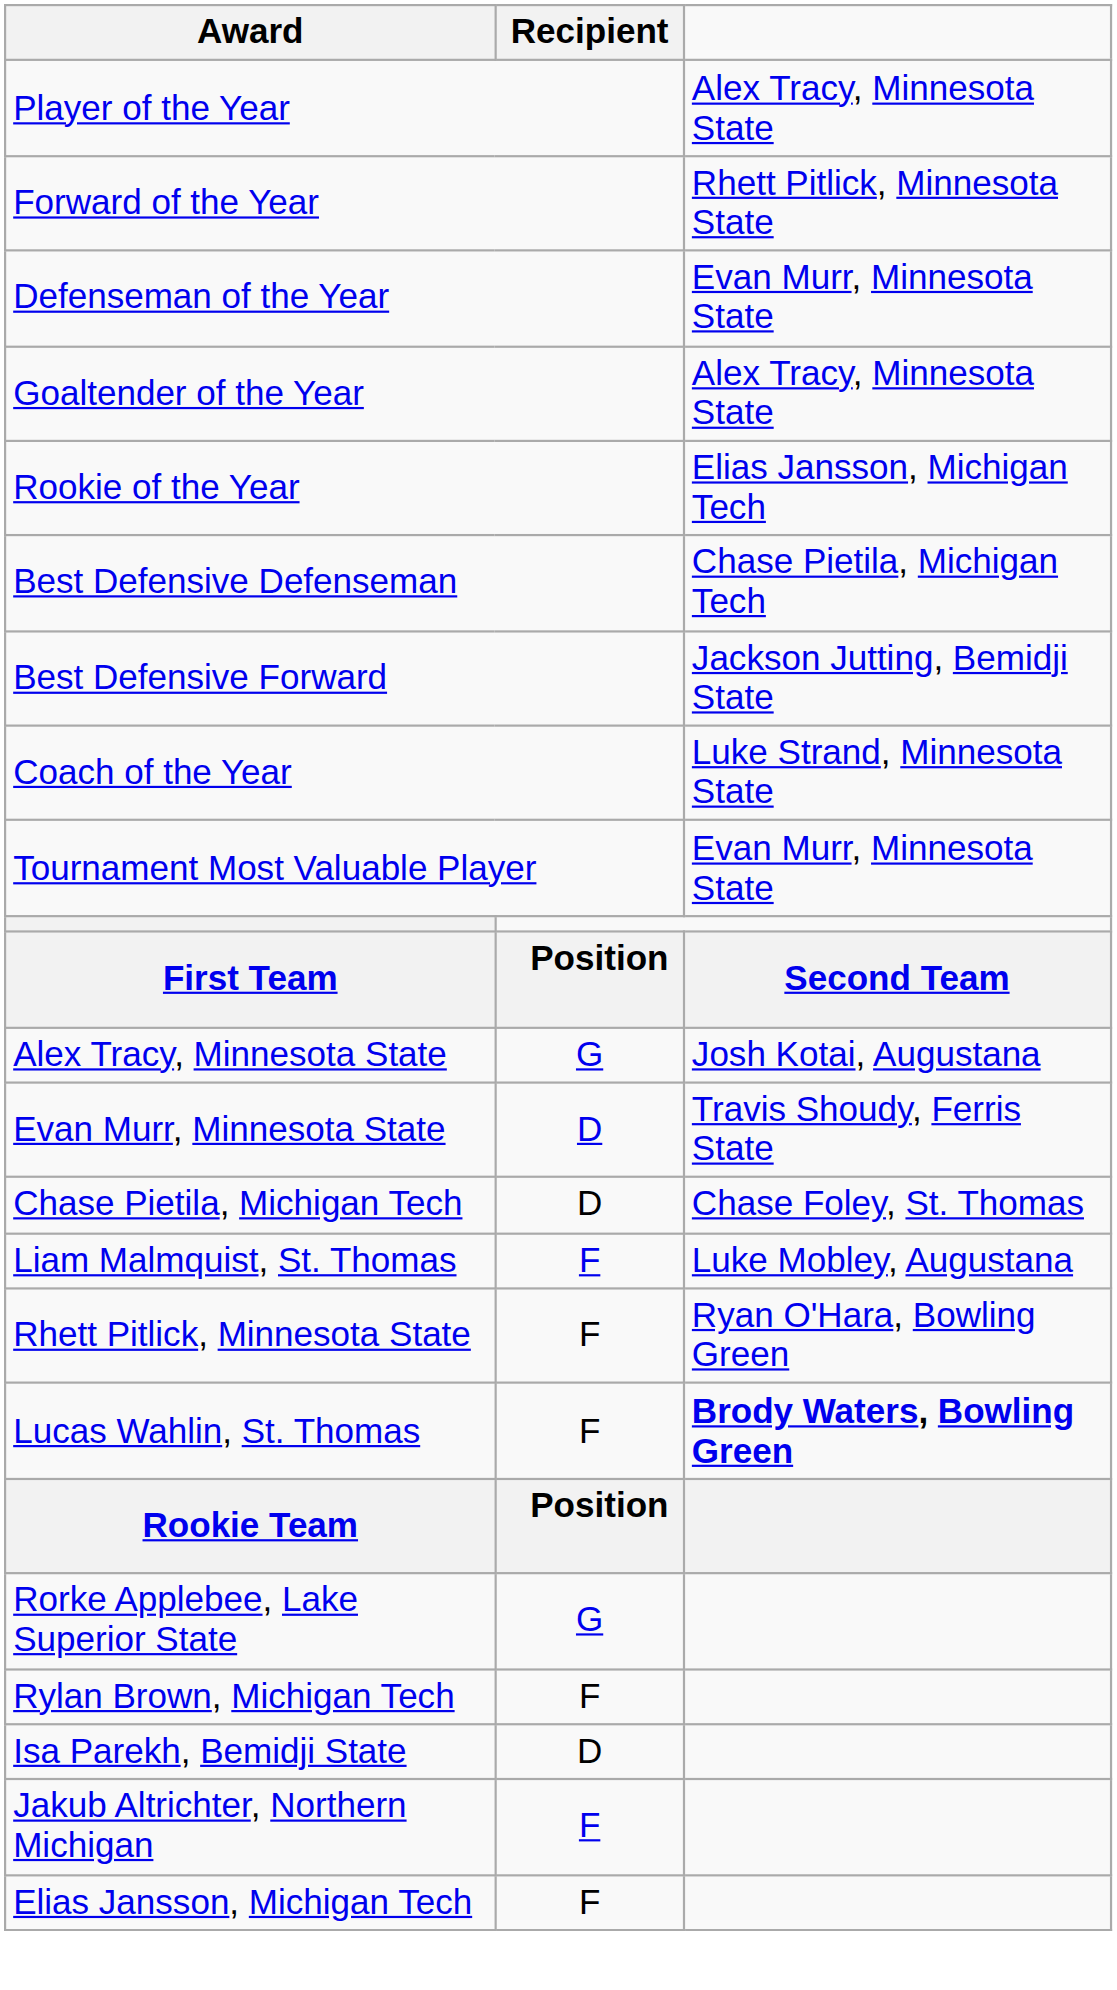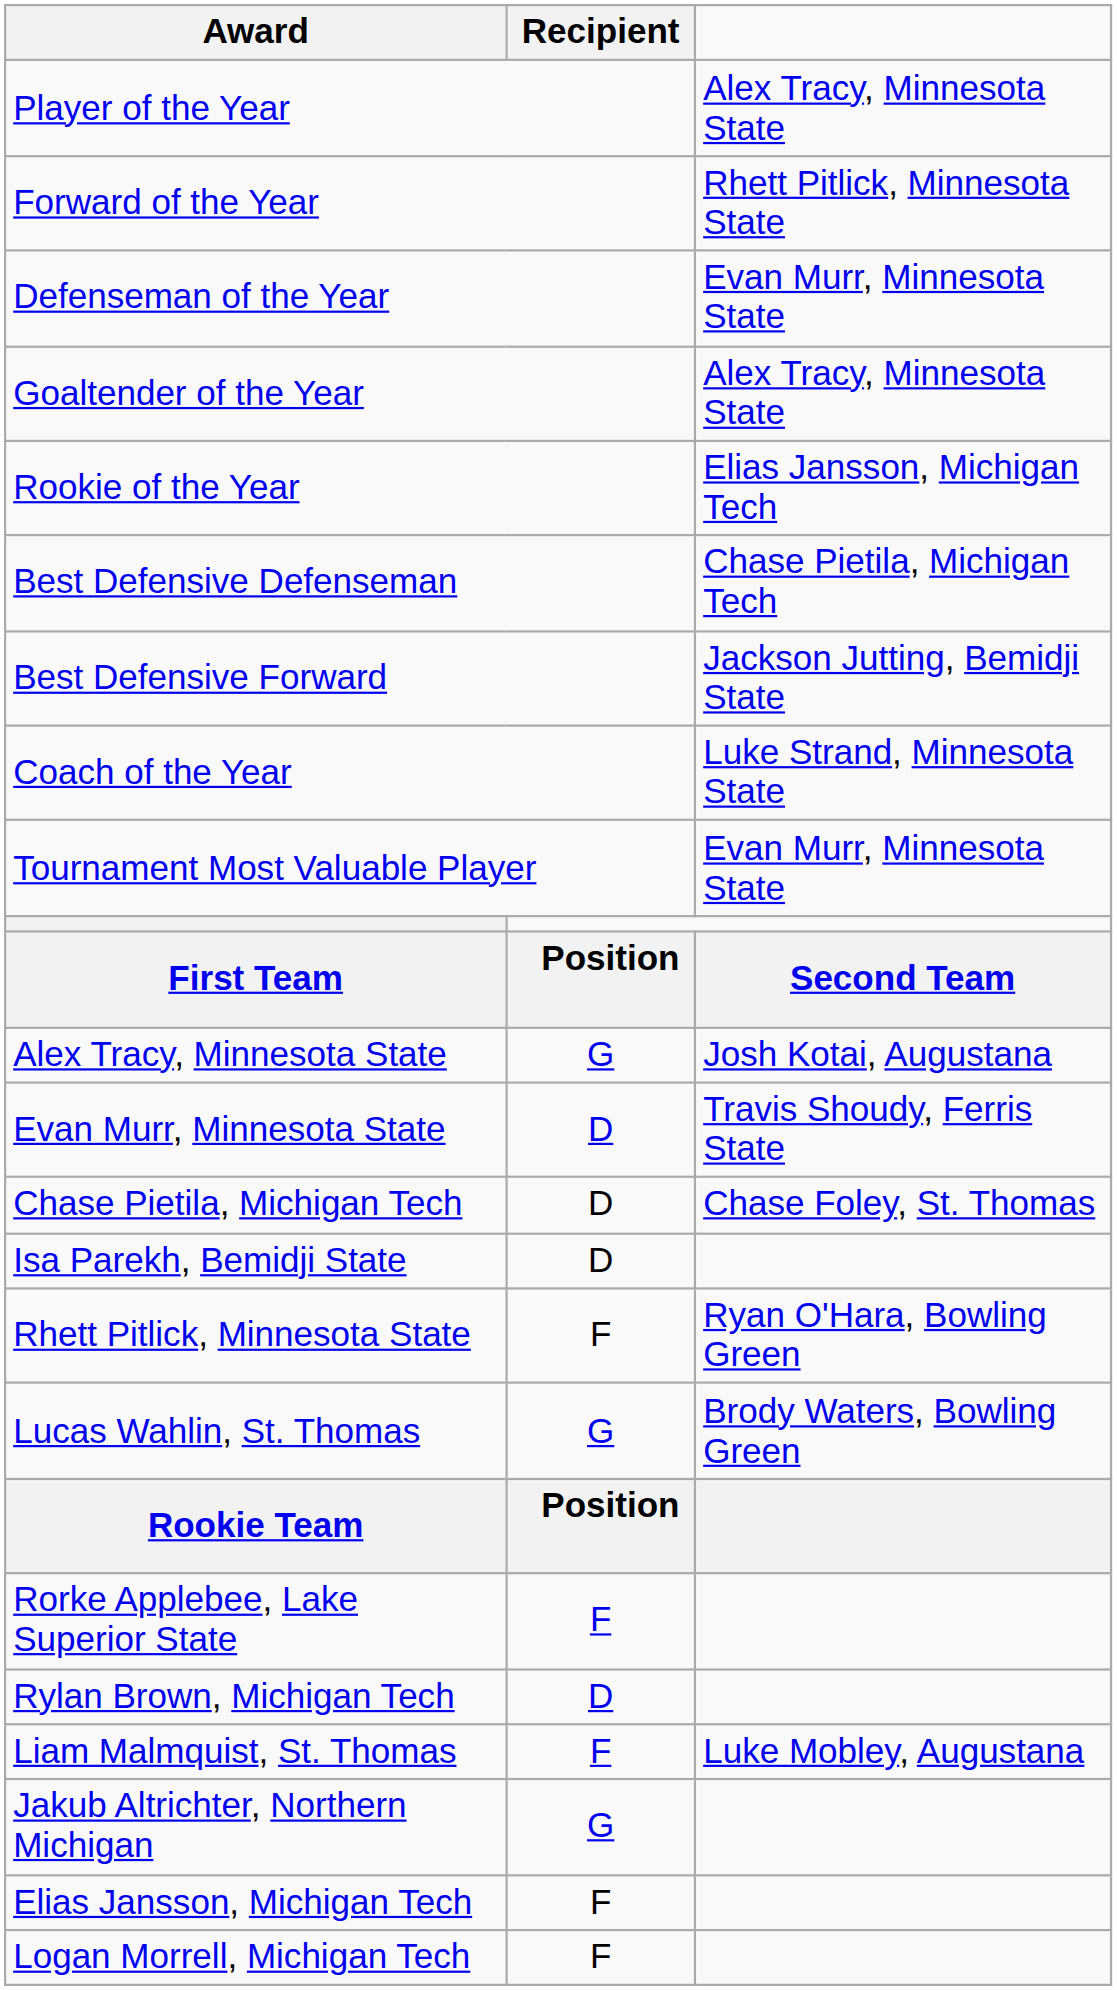rows swapped: (235, 1260) <-> (210, 1751)
(590, 1430) F -> (601, 1430) G
(883, 1430) bold -> (880, 1430) normal
(590, 1620) G -> (601, 1620) F
(590, 1695) F -> (601, 1695) D
(590, 1826) F -> (601, 1826) G
+ row: (242, 1957)
